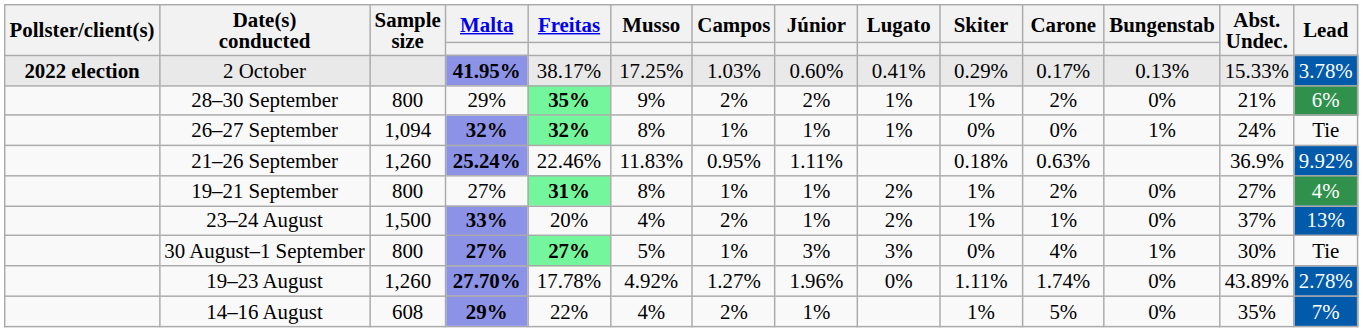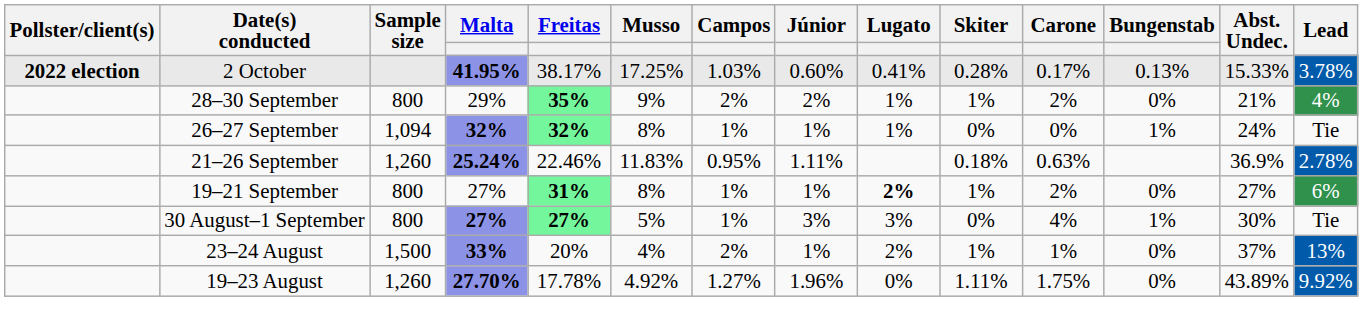(981, 71) 0.29% -> (981, 71) 0.28%
(1326, 101) 6% -> (1326, 101) 4%
(1326, 161) 9.92% -> (1326, 161) 2.78%
(899, 191) normal -> (899, 191) bold
(1326, 191) 4% -> (1326, 191) 6%
rows swapped: (265, 251) <-> (265, 221)
(1063, 281) 1.74% -> (1063, 281) 1.75%
(1326, 281) 2.78% -> (1326, 281) 9.92%
- row: (265, 311)
